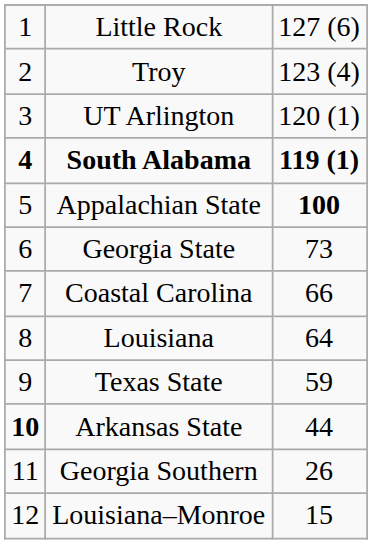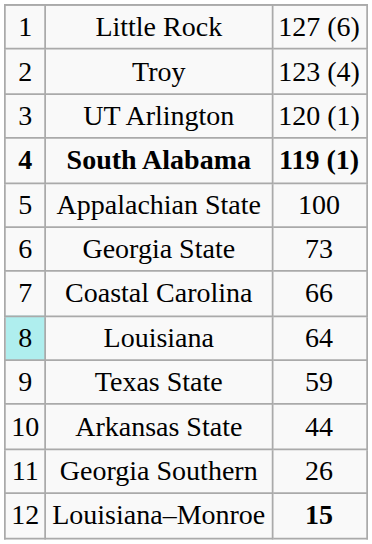(319, 204) bold -> (319, 204) normal
(25, 337) no background -> (25, 337) paleturquoise background
(25, 426) bold -> (25, 426) normal
(319, 515) normal -> (319, 515) bold
